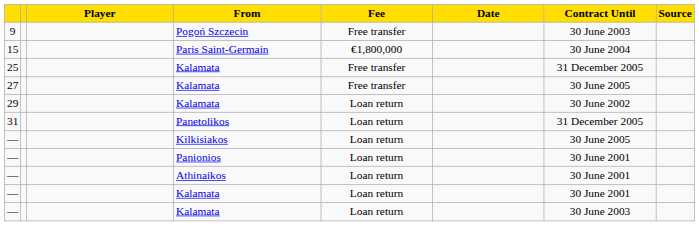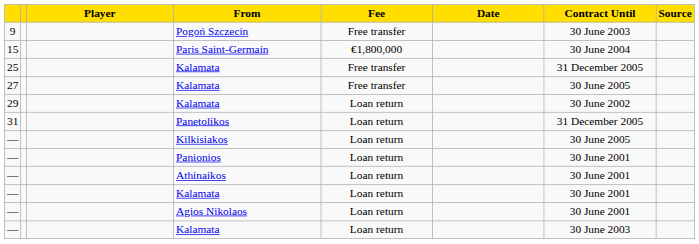+ row: (13, 211)
